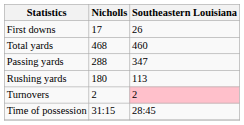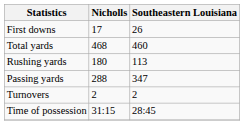rows swapped: (37, 78) <-> (35, 62)
(135, 95) pink background -> (135, 95) no background
